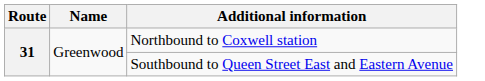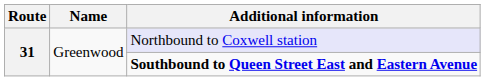(224, 40) no background -> (224, 40) lavender background
(292, 64) normal -> (304, 64) bold
